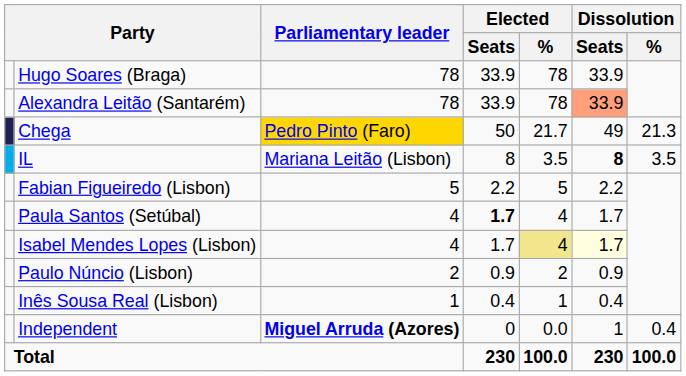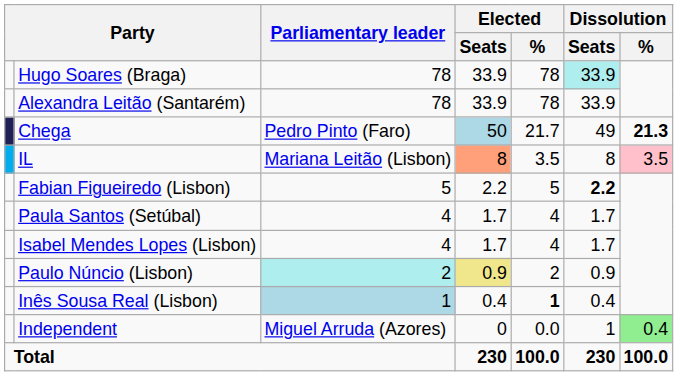(606, 75) no background -> (598, 75) paleturquoise background
(606, 103) lightsalmon background -> (598, 103) no background
(338, 131) gold background -> (338, 131) no background
(505, 131) no background -> (497, 131) lightblue background
(659, 131) normal -> (651, 131) bold
(510, 160) no background -> (502, 160) lightsalmon background
(618, 160) bold -> (610, 160) normal
(664, 160) no background -> (656, 160) pink background
(611, 188) normal -> (603, 188) bold
(503, 216) bold -> (495, 216) normal
(563, 244) khaki background -> (555, 244) no background
(611, 244) lightyellow background -> (603, 244) no background
(454, 272) no background -> (446, 272) paleturquoise background
(503, 272) no background -> (495, 272) khaki background
(454, 300) no background -> (446, 300) lightblue background
(563, 300) normal -> (555, 300) bold
(362, 329) bold -> (355, 329) normal
(664, 329) no background -> (656, 329) lightgreen background
